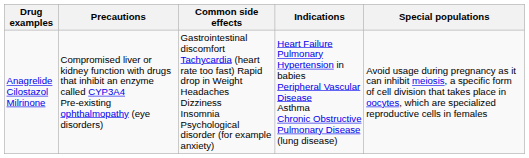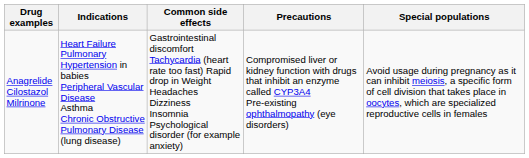columns swapped: (319, 17) <-> (118, 17)
